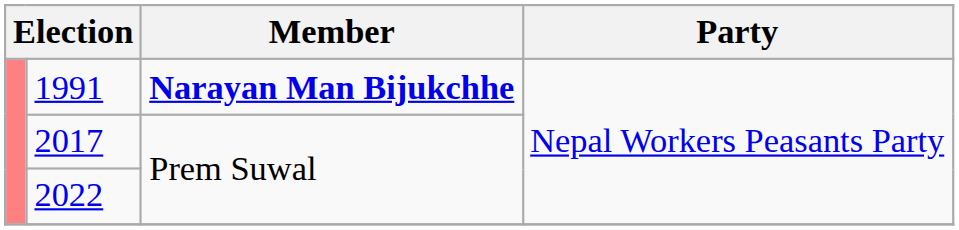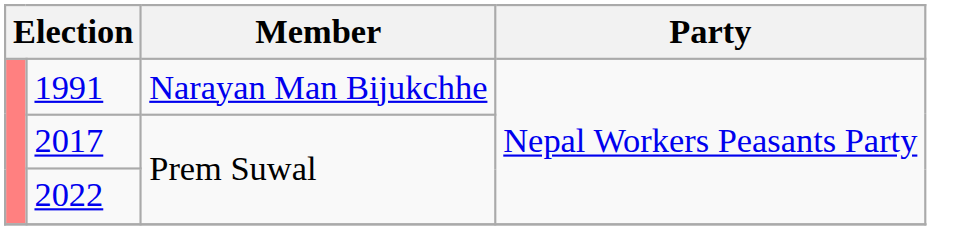(332, 86) bold -> (318, 86) normal
